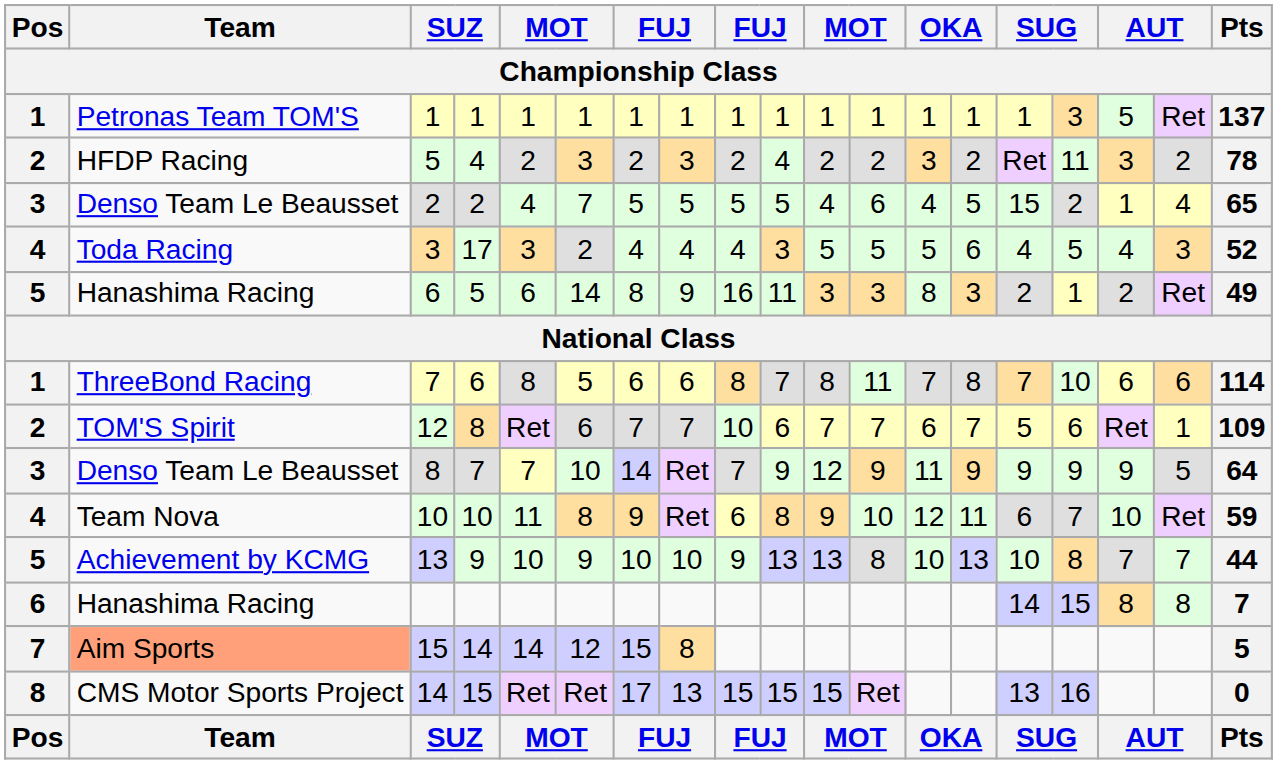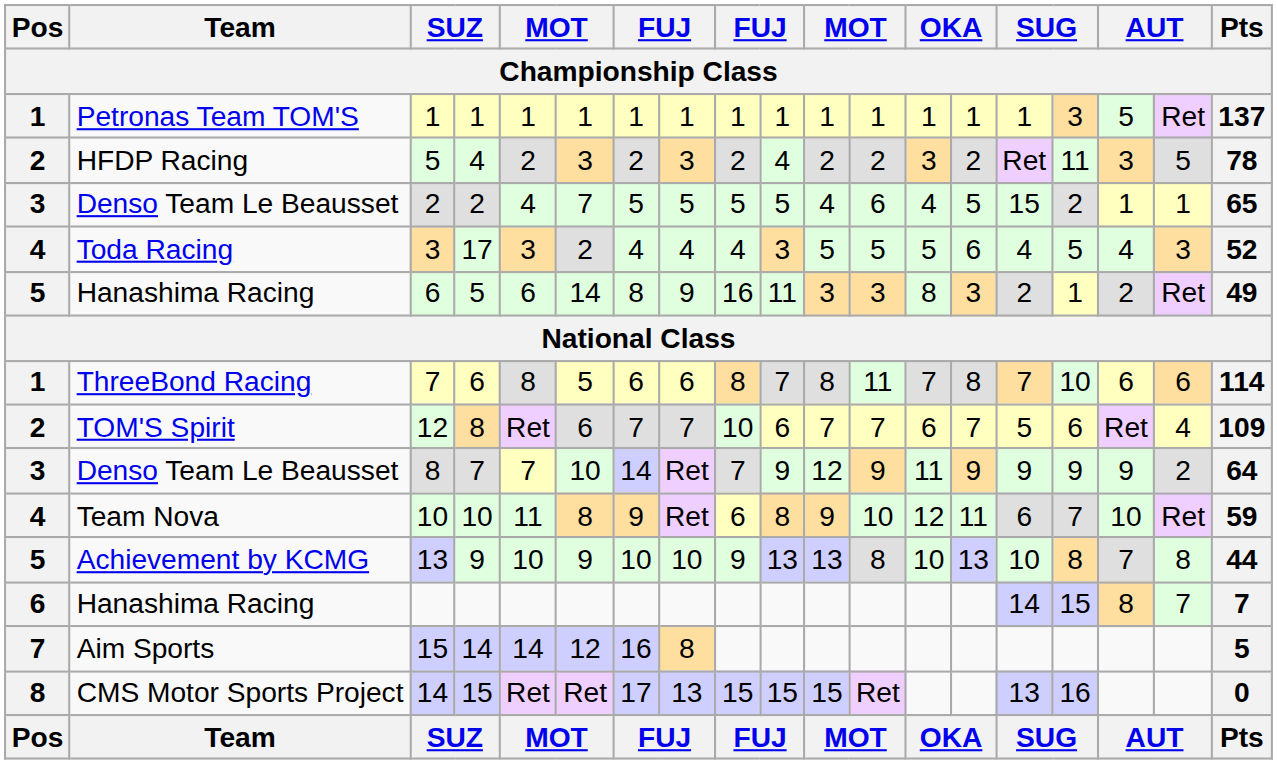(1183, 160) 2 -> (1183, 160) 5
(1183, 204) 4 -> (1183, 204) 1
(1183, 426) 1 -> (1183, 426) 4
(1183, 471) 5 -> (1183, 471) 2
(1183, 559) 7 -> (1183, 559) 8
(1183, 604) 8 -> (1183, 604) 7
(145, 648) lightsalmon background -> (145, 648) no background
(636, 648) 15 -> (636, 648) 16
